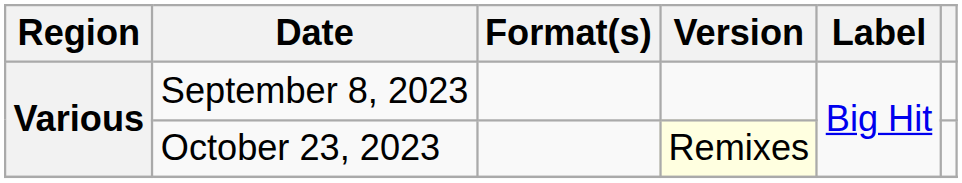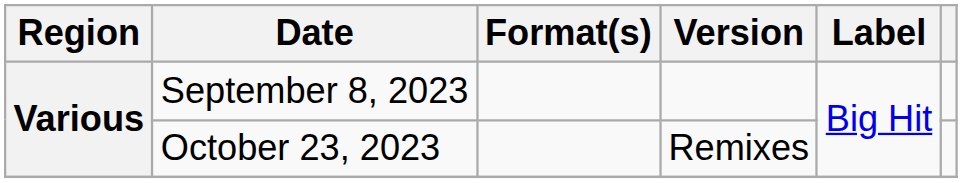(739, 147) lightyellow background -> (739, 147) no background
